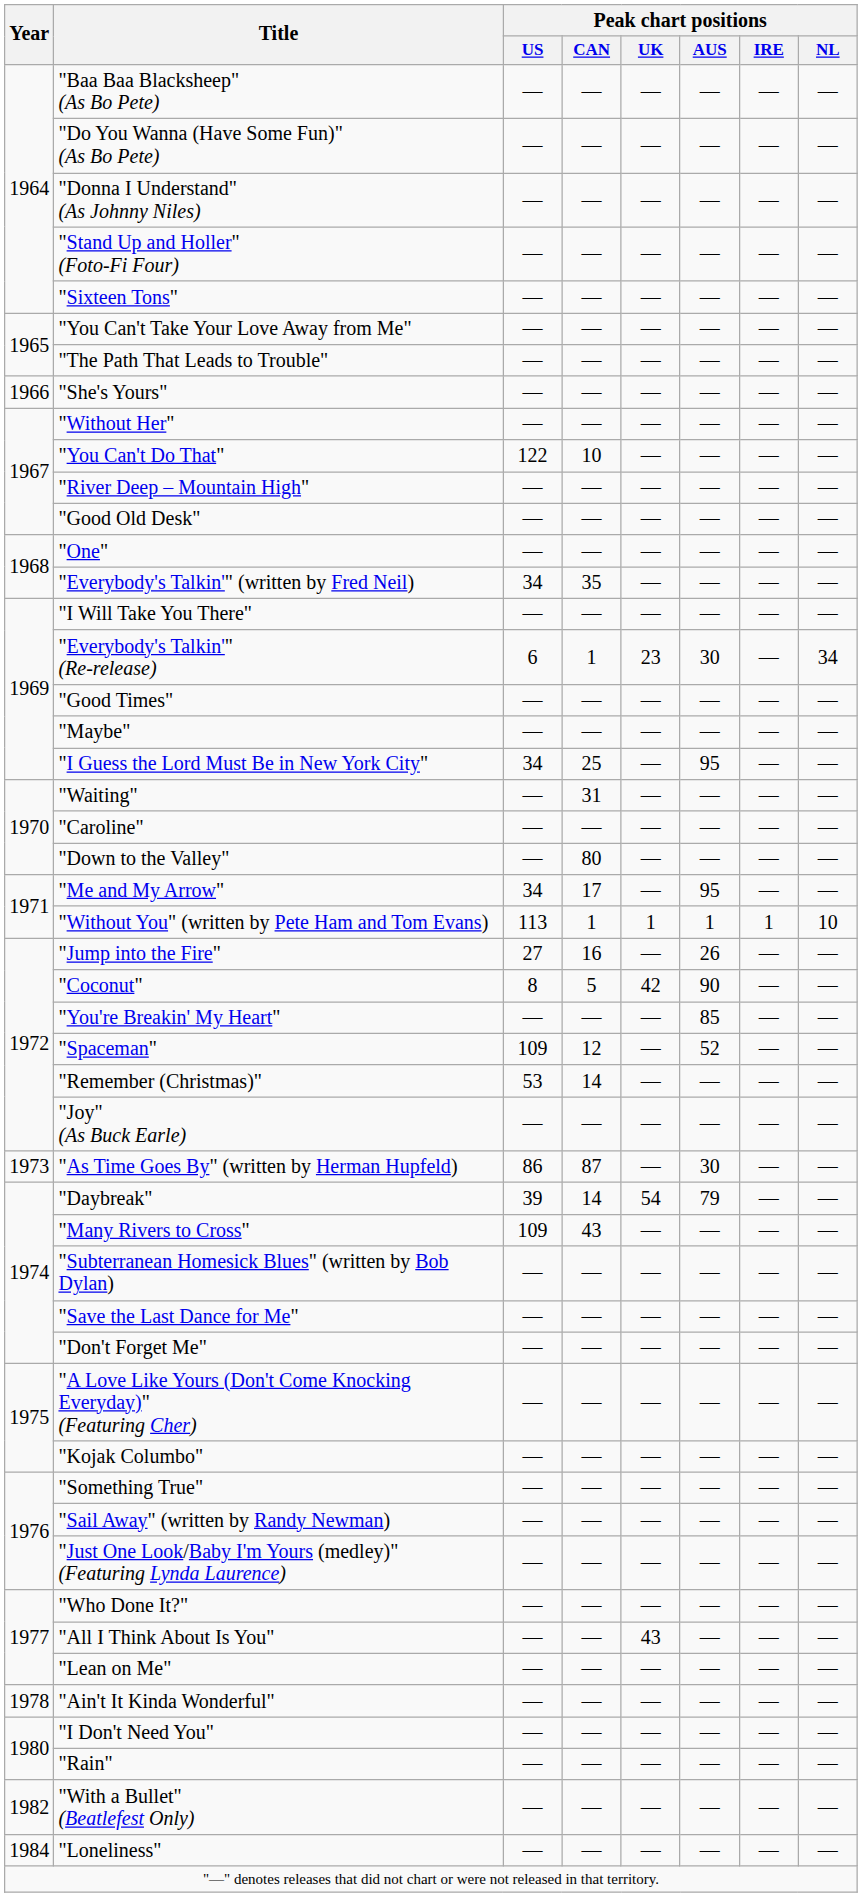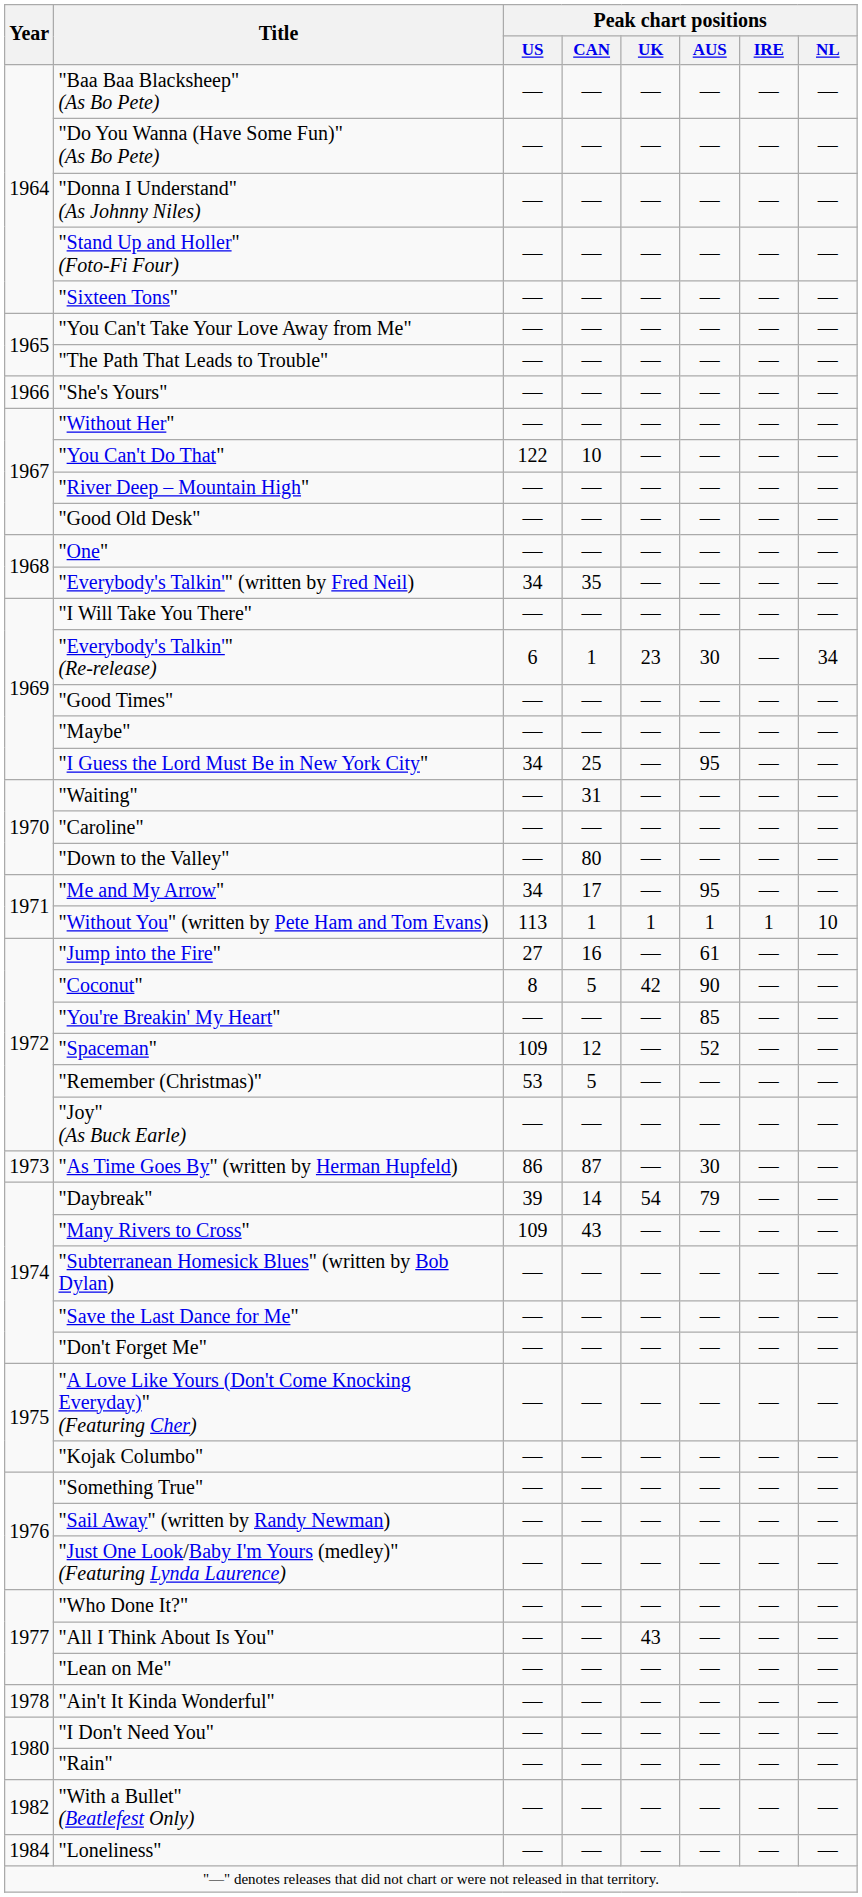(710, 953) 26 -> (710, 953) 61
(592, 1080) 14 -> (592, 1080) 5
